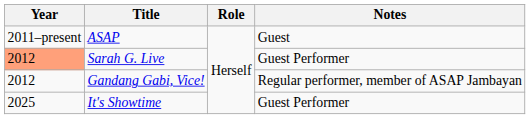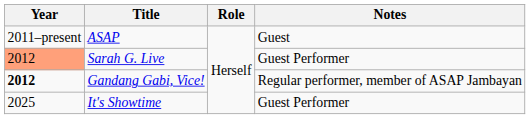(21, 80) normal -> (21, 80) bold
